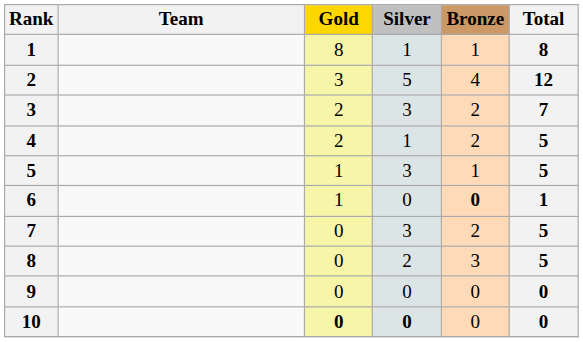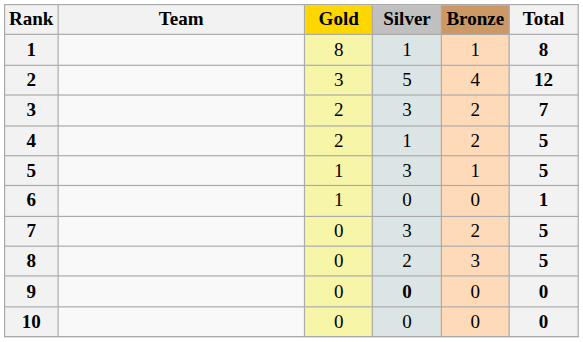(475, 200) bold -> (475, 200) normal
(407, 291) normal -> (407, 291) bold
(339, 321) bold -> (339, 321) normal
(407, 321) bold -> (407, 321) normal
